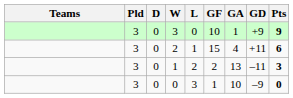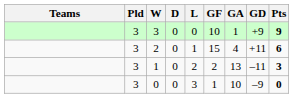columns swapped: (175, 13) <-> (156, 13)
